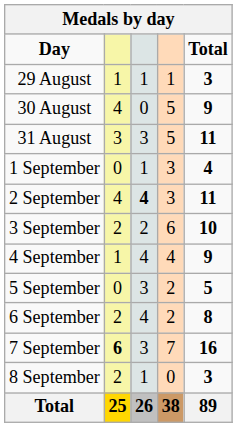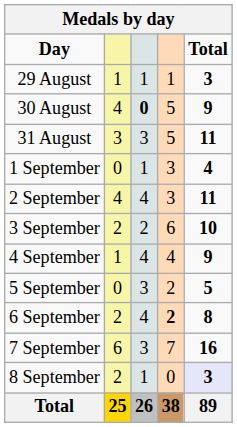(144, 108) normal -> (144, 108) bold
(144, 198) bold -> (144, 198) normal
(171, 317) normal -> (171, 317) bold
(117, 347) bold -> (117, 347) normal
(208, 377) no background -> (208, 377) lavender background
